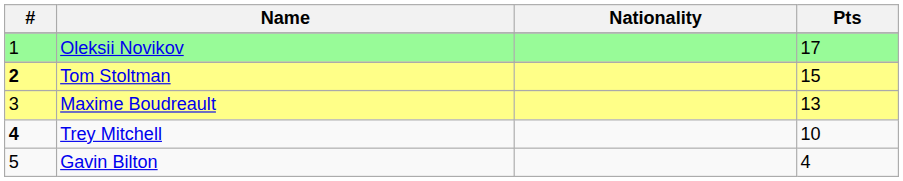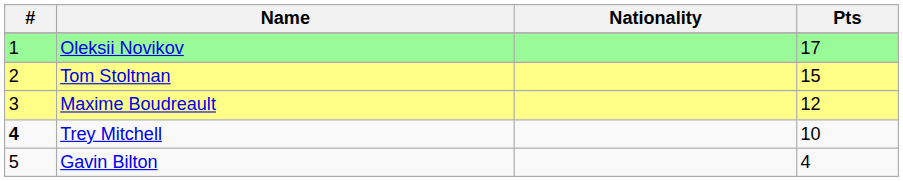(14, 76) bold -> (14, 76) normal
(811, 104) 13 -> (811, 104) 12
